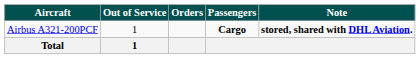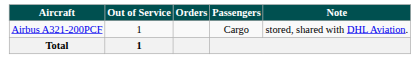(232, 29) bold -> (236, 29) normal
(337, 29) bold -> (337, 29) normal
